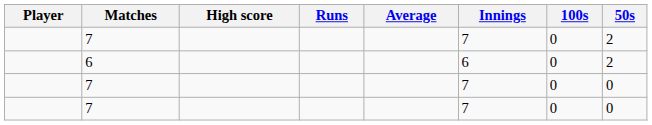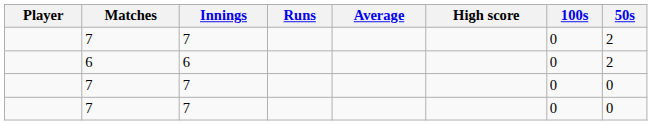columns swapped: (502, 16) <-> (240, 16)
